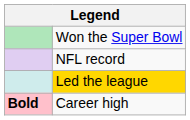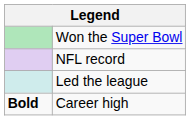(102, 81) gold background -> (102, 81) no background
(23, 103) pink background -> (23, 103) no background
